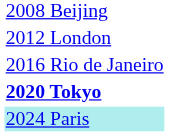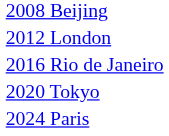(54, 91) bold -> (53, 91) normal
(48, 118) paleturquoise background -> (48, 118) no background
